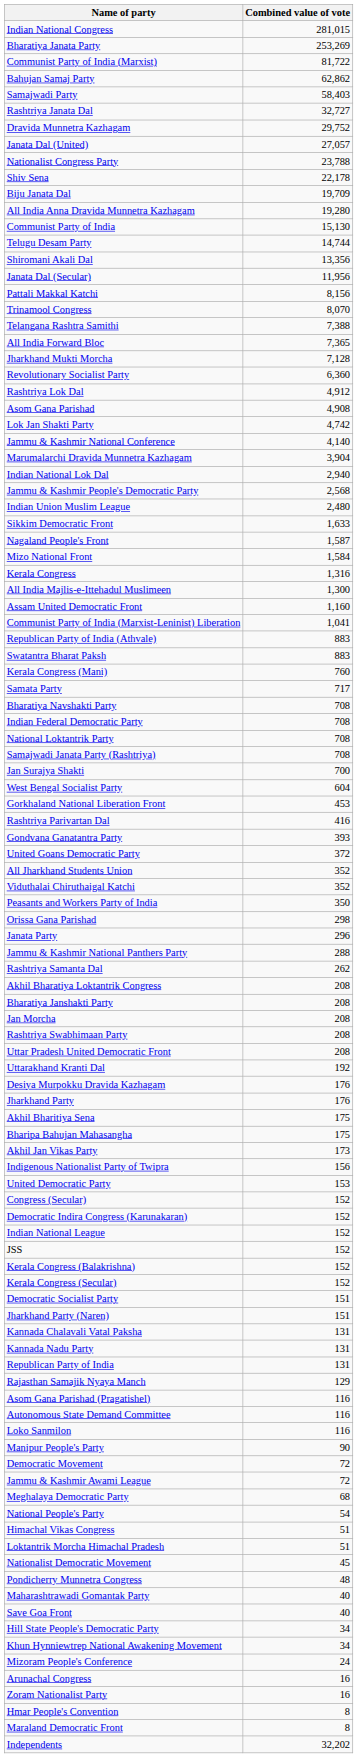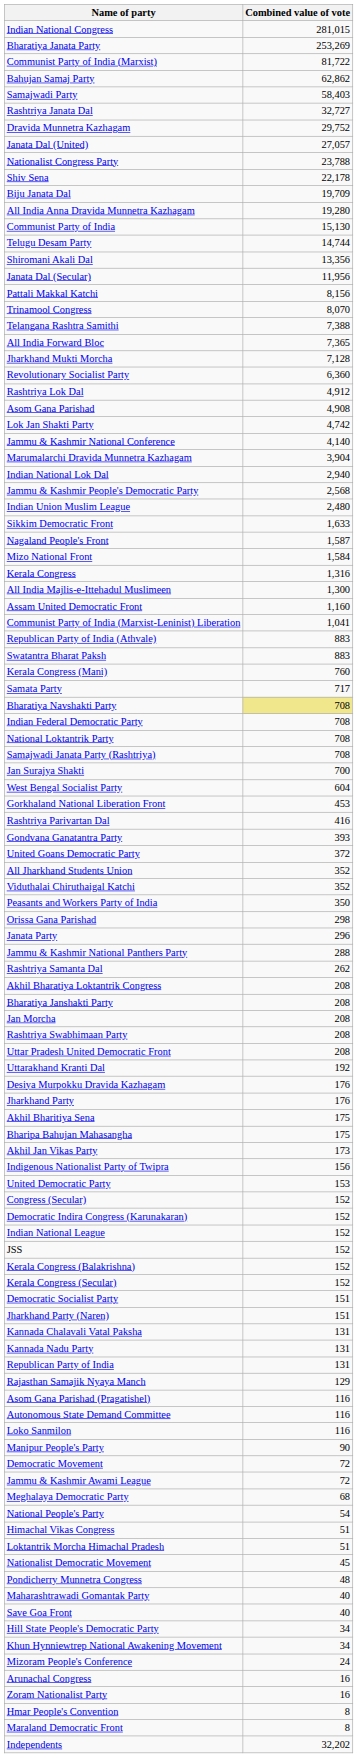(342, 705) no background -> (342, 705) khaki background
